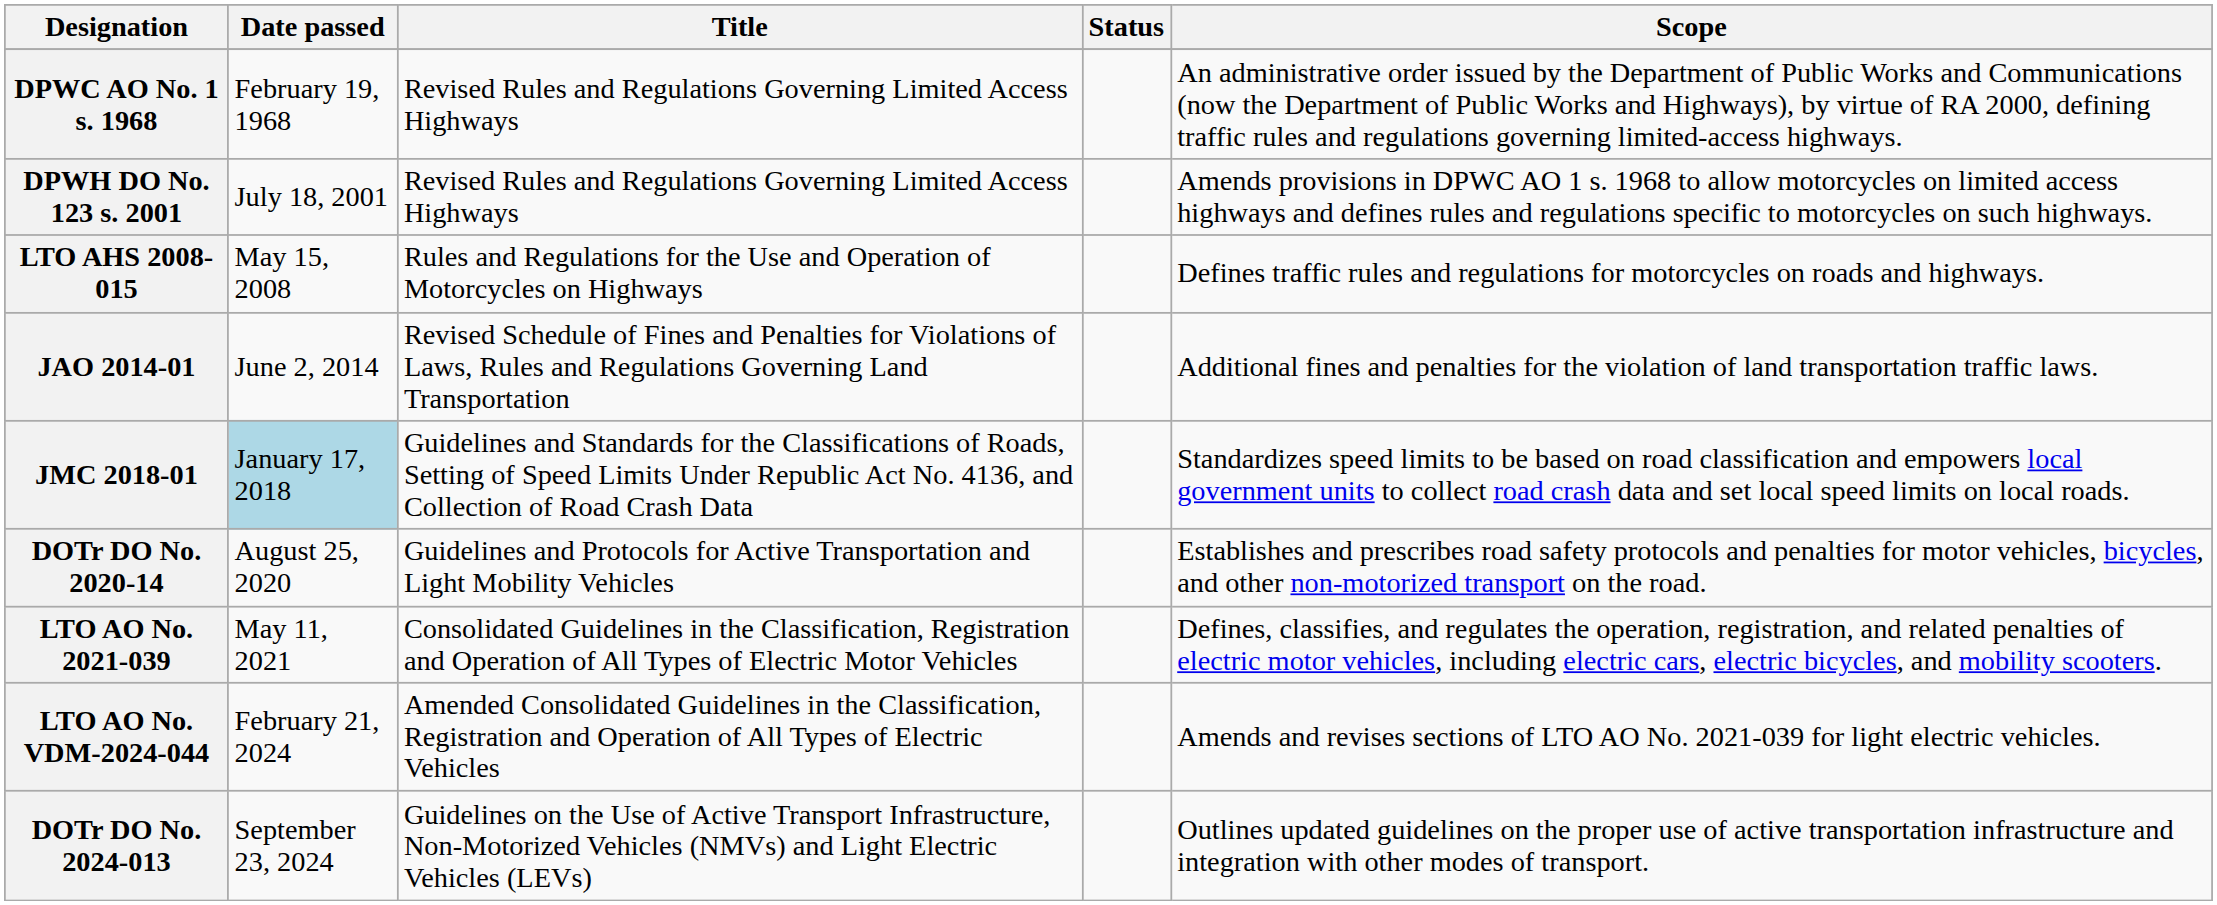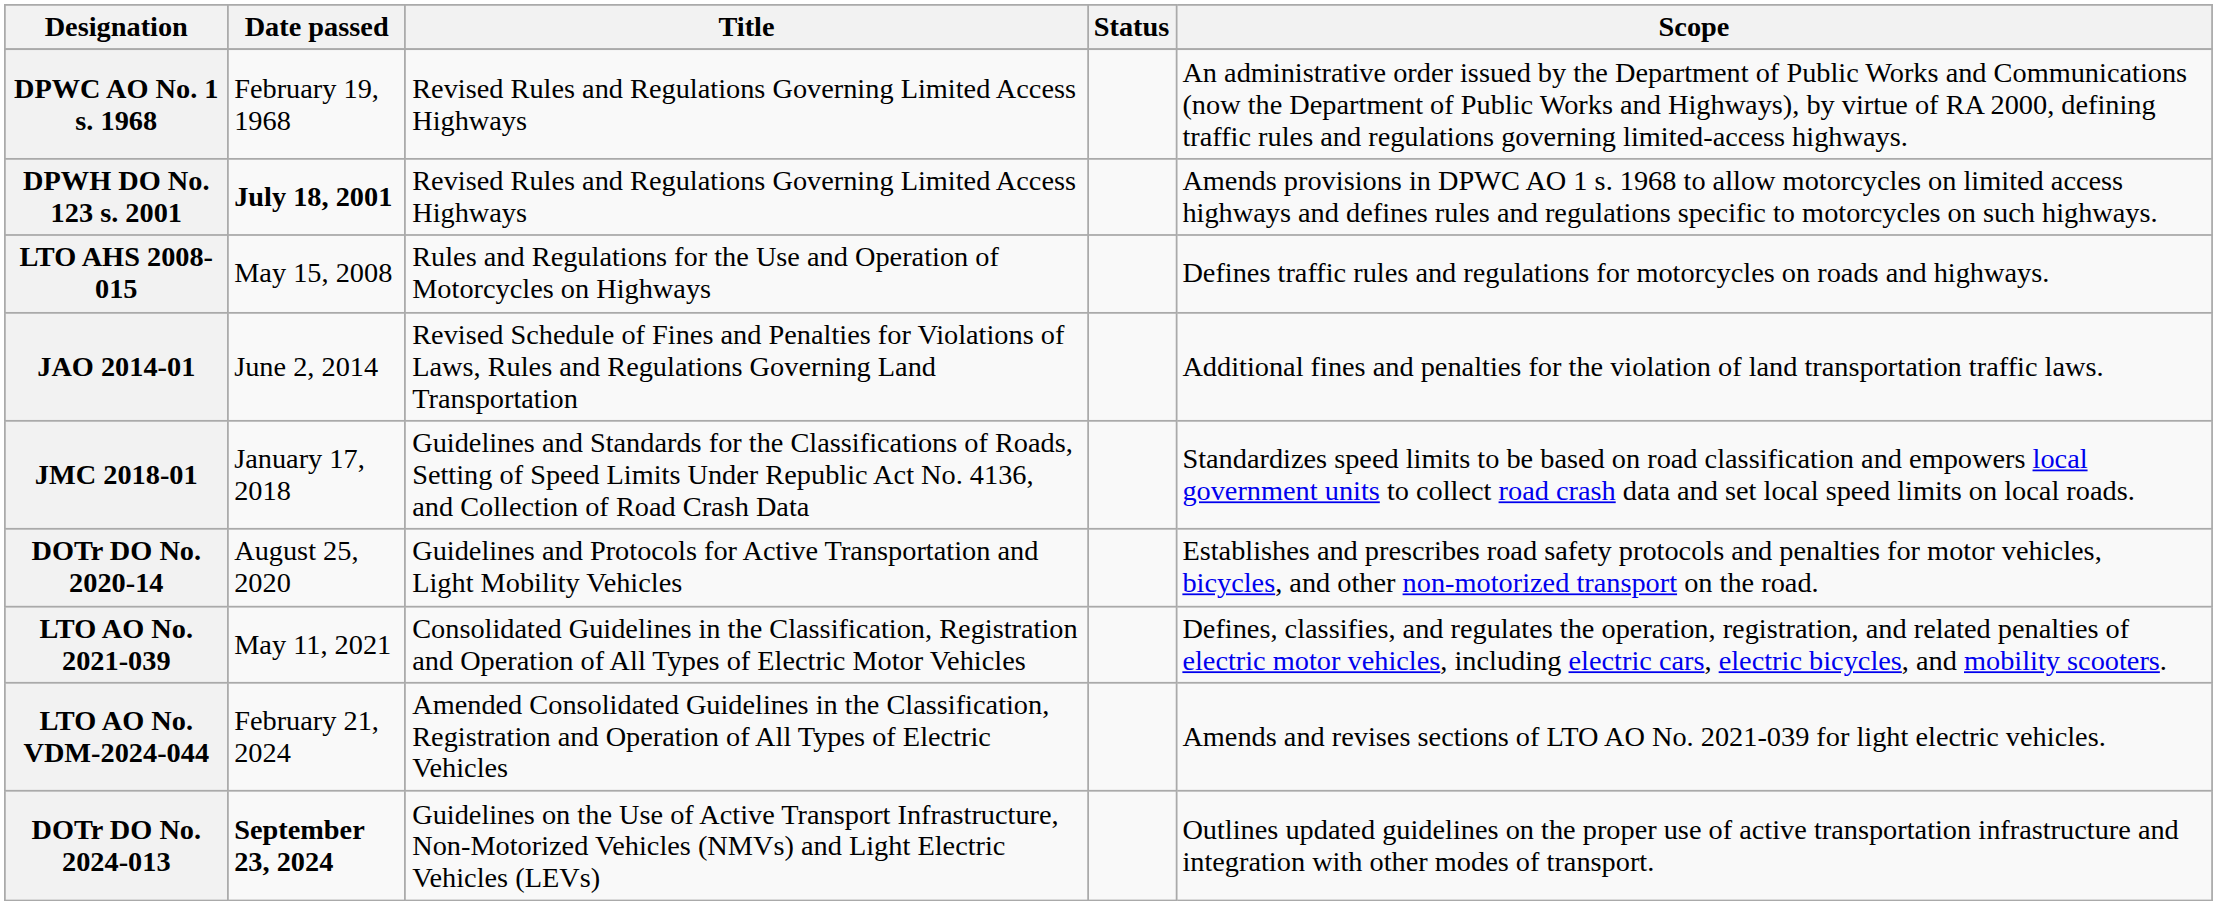(311, 196) normal -> (313, 196) bold
(300, 474) lightblue background -> (299, 474) no background
(295, 845) normal -> (299, 845) bold
